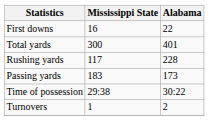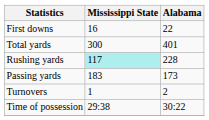(95, 60) no background -> (95, 60) paleturquoise background
rows swapped: (27, 107) <-> (45, 91)
